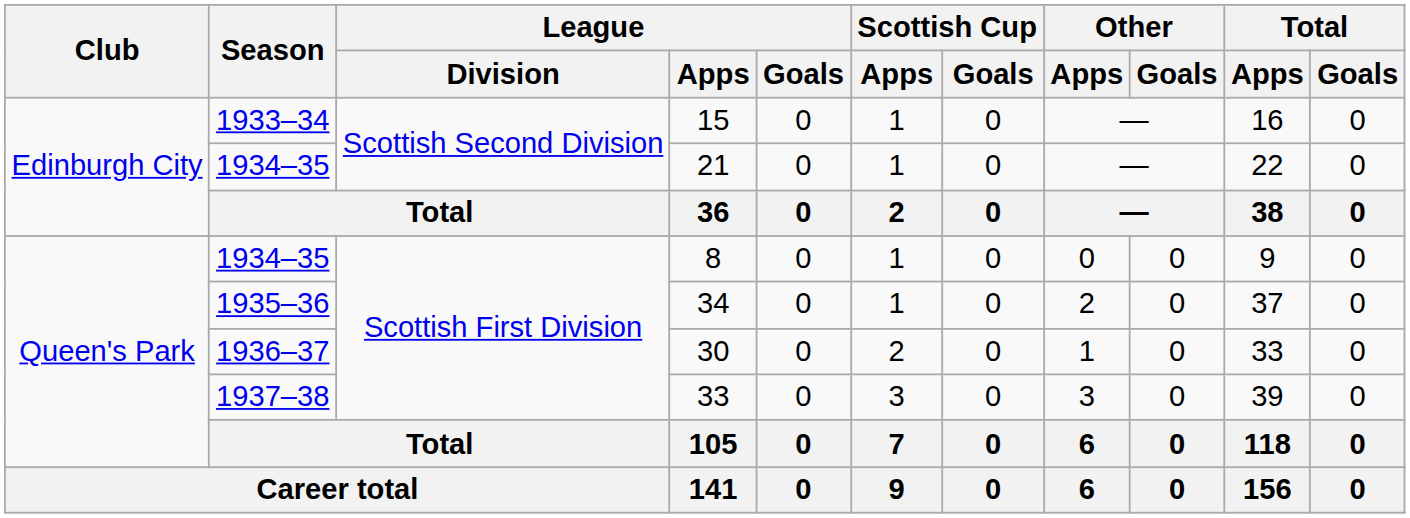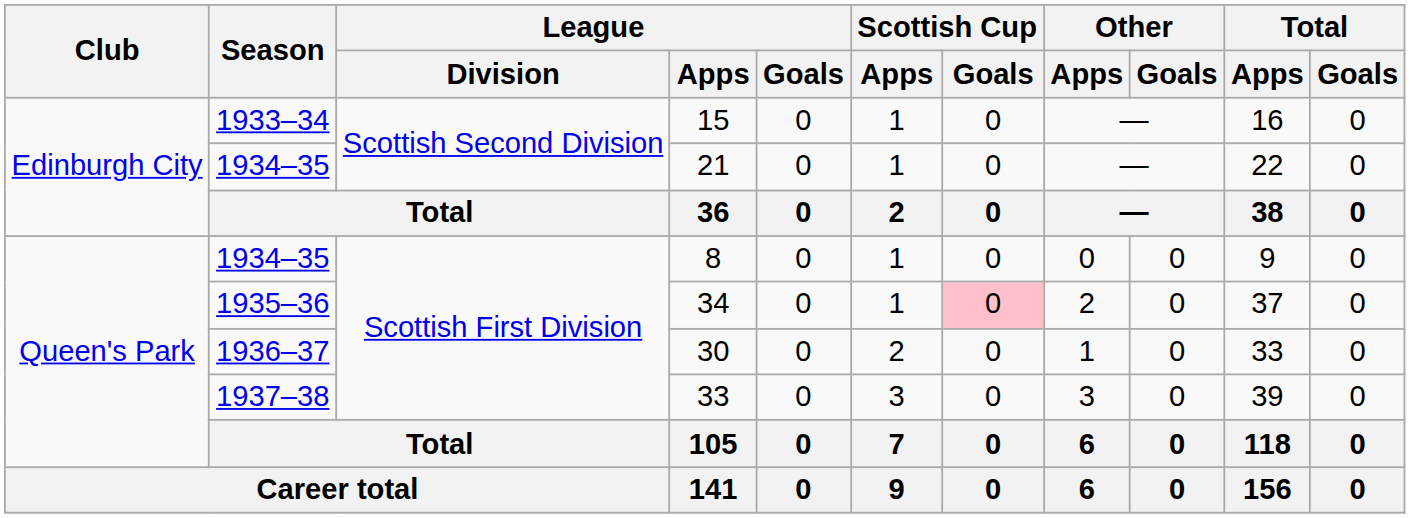(993, 304) no background -> (993, 304) pink background
